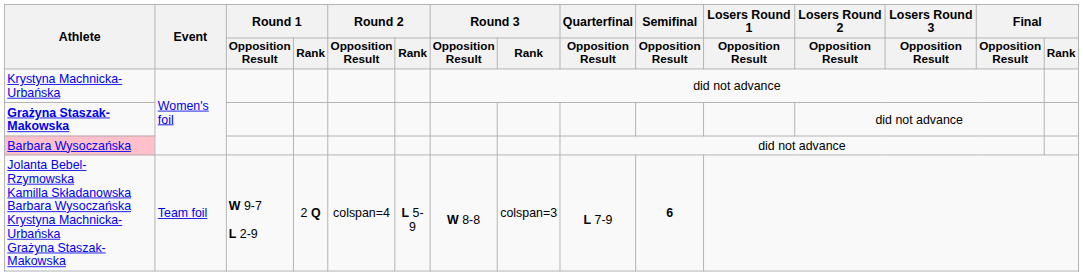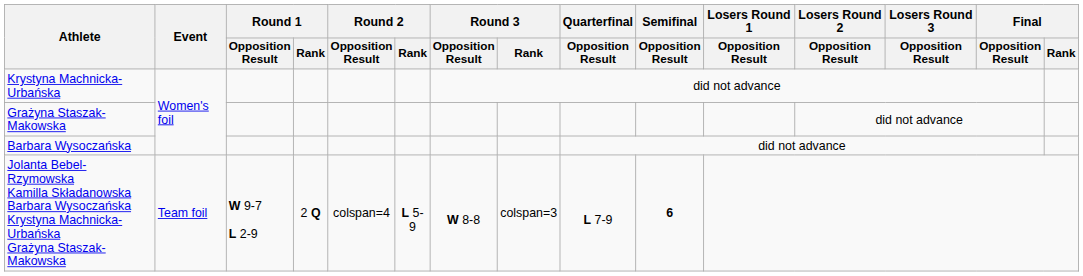(59, 119) bold -> (57, 119) normal
(69, 146) pink background -> (69, 146) no background
